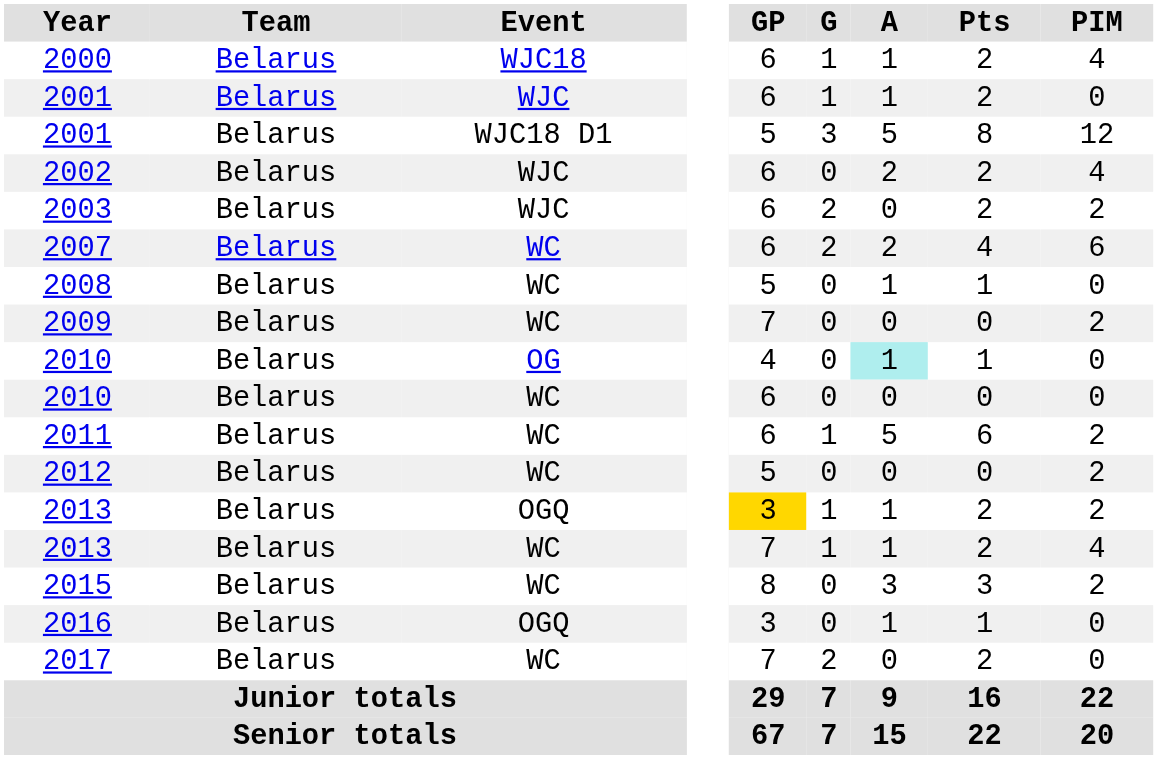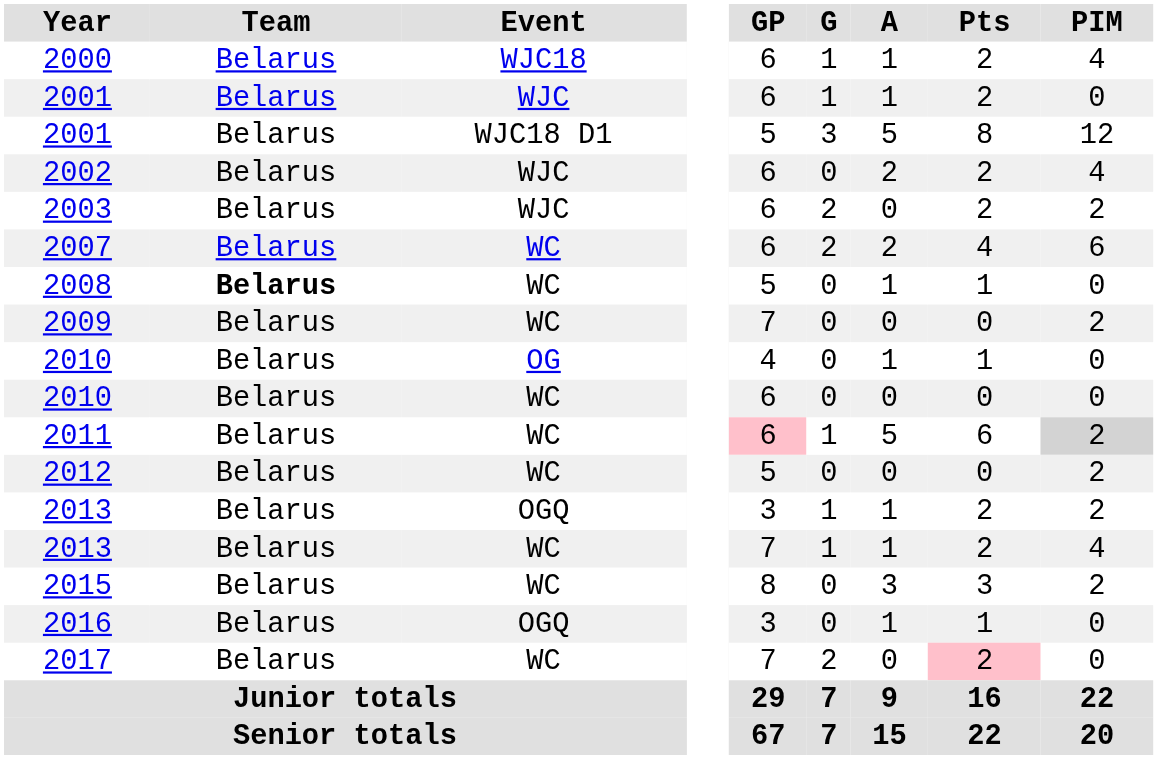(276, 286) normal -> (276, 286) bold
(889, 361) paleturquoise background -> (889, 361) no background
(768, 436) no background -> (768, 436) pink background
(1097, 436) no background -> (1097, 436) lightgrey background
(768, 511) gold background -> (768, 511) no background
(985, 661) no background -> (985, 661) pink background
